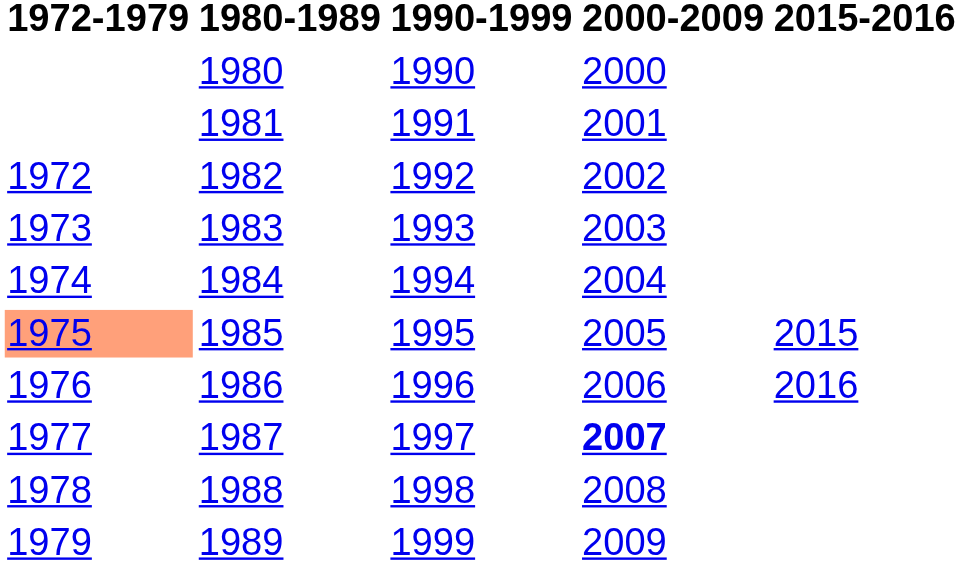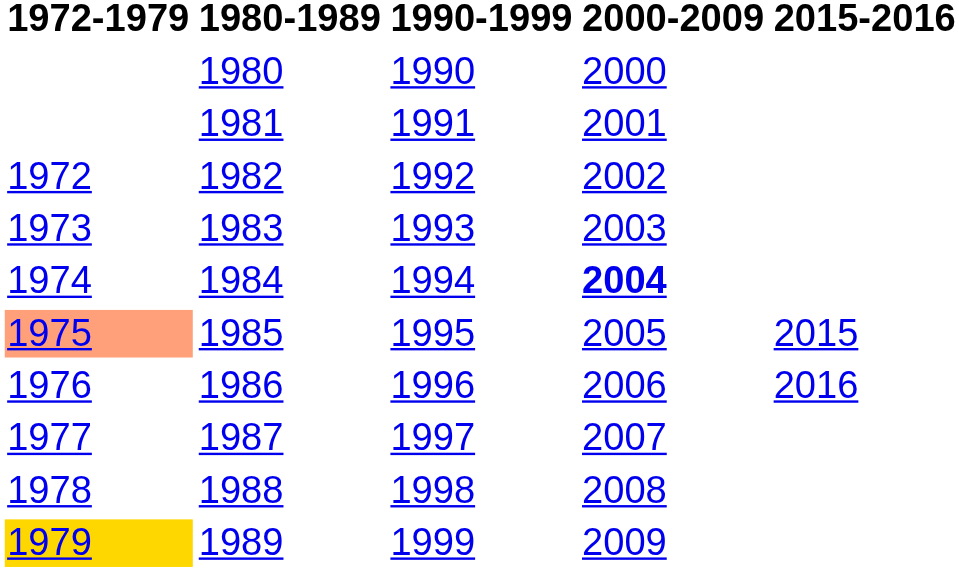(624, 280) normal -> (624, 280) bold
(624, 437) bold -> (624, 437) normal
(49, 542) no background -> (49, 542) gold background
